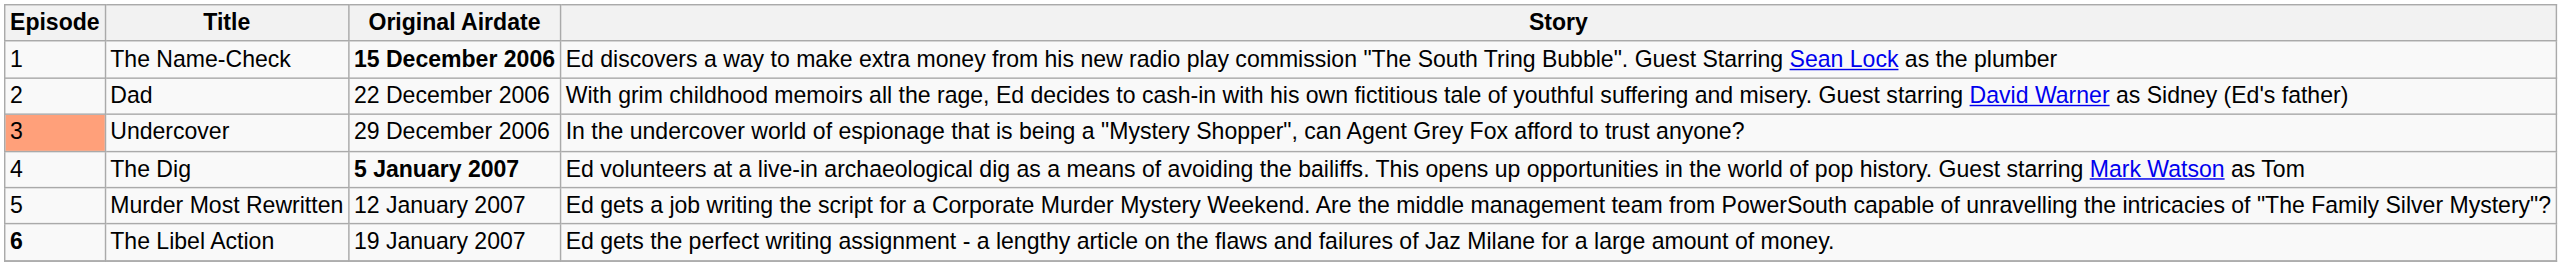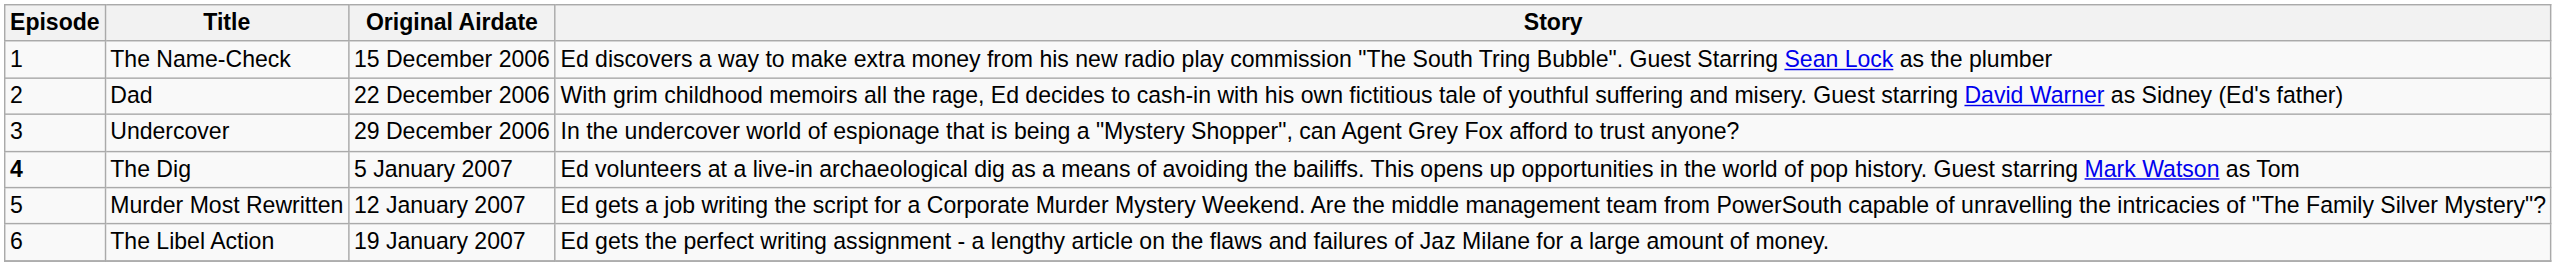(454, 59) bold -> (452, 59) normal
(16, 132) lightsalmon background -> (16, 132) no background
(16, 168) normal -> (16, 168) bold
(437, 168) bold -> (433, 168) normal
(16, 242) bold -> (16, 242) normal
